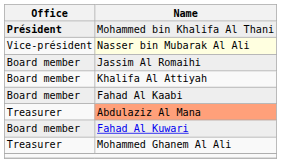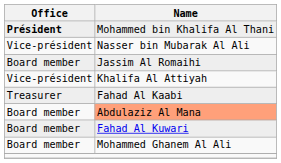(173, 46) lightyellow background -> (173, 46) no background
(43, 79) Board member -> (50, 79) Vice-président
(43, 95) Board member -> (34, 95) Treasurer
(34, 112) Treasurer -> (43, 112) Board member
(34, 145) Treasurer -> (43, 145) Board member
